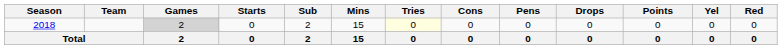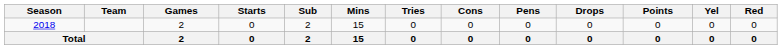(181, 25) lightgrey background -> (181, 25) no background
(413, 25) lightyellow background -> (413, 25) no background
